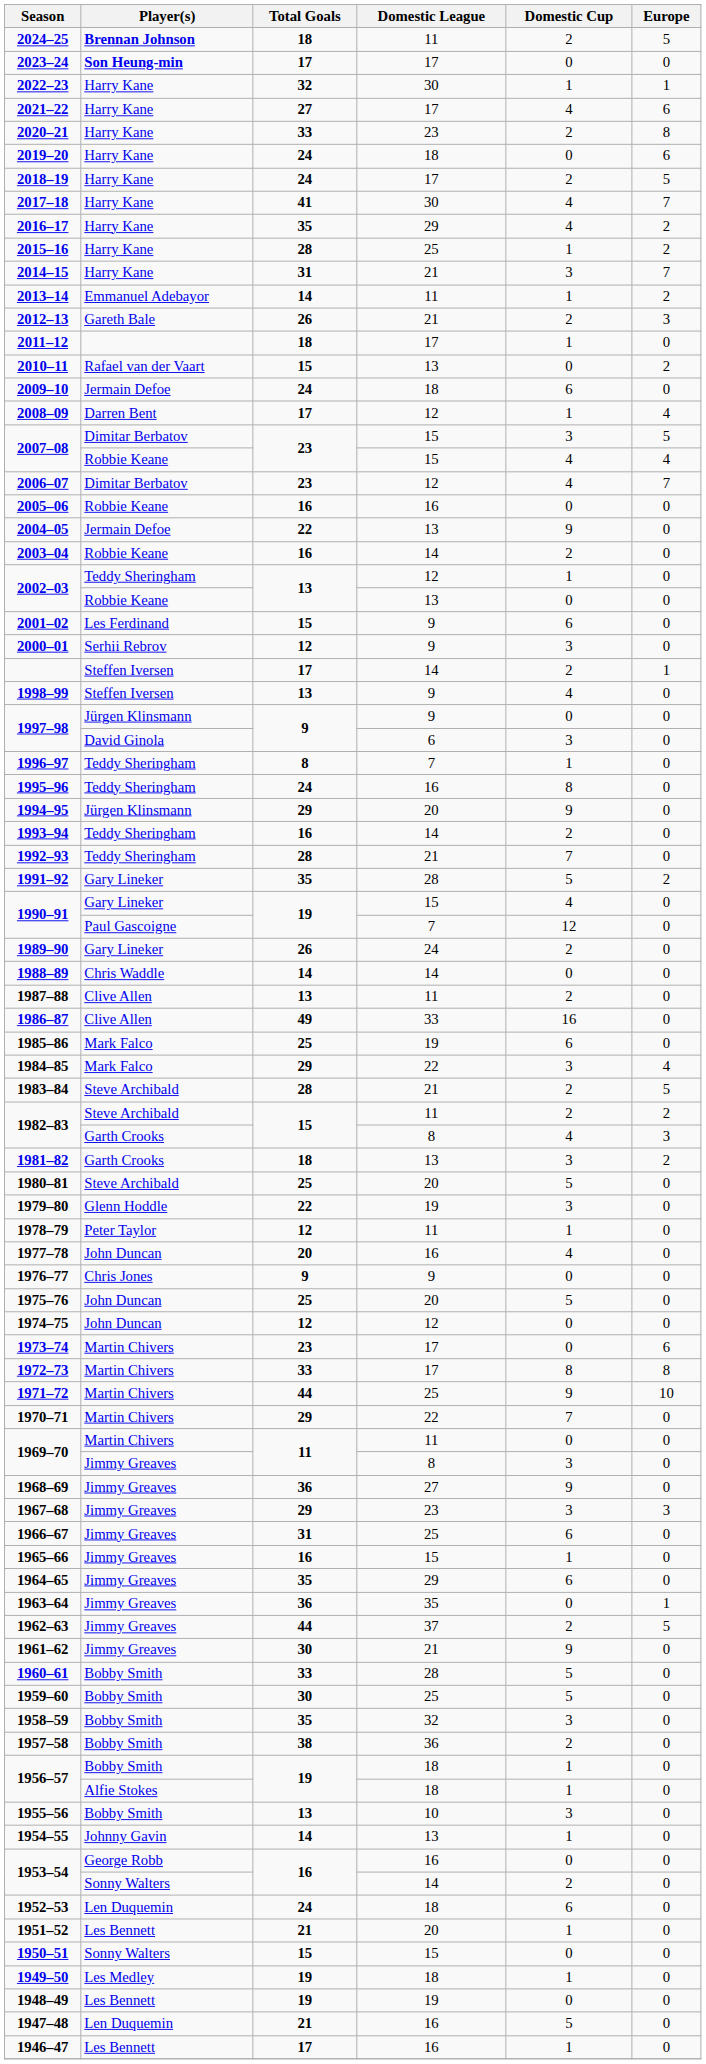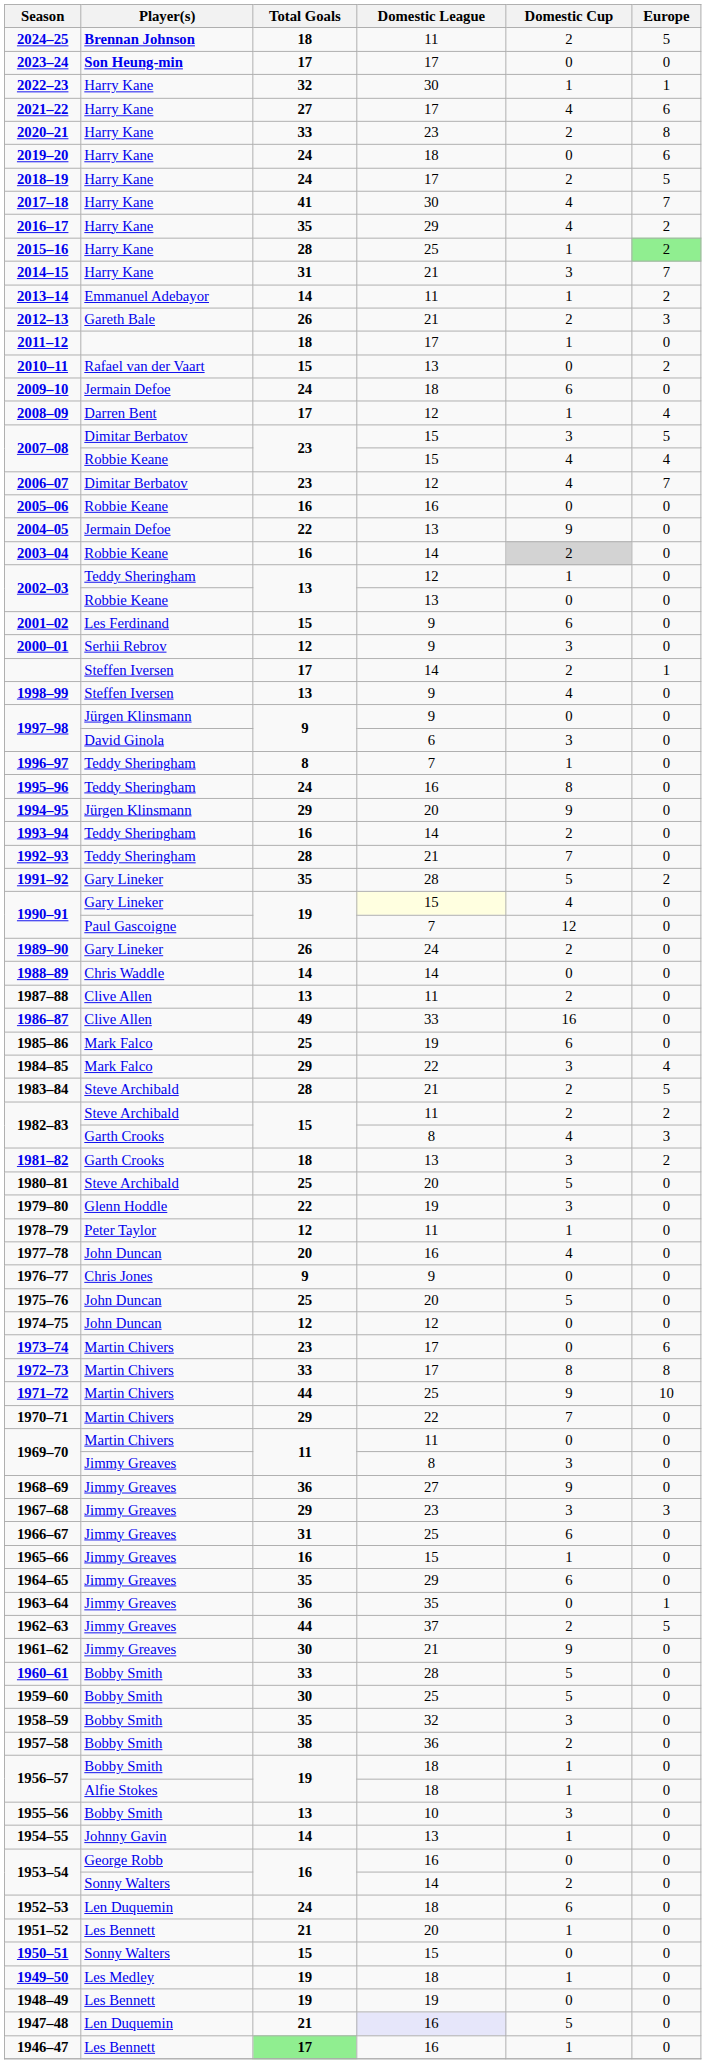(666, 249) no background -> (666, 249) lightgreen background
(569, 553) no background -> (569, 553) lightgrey background
(431, 903) no background -> (431, 903) lightyellow background
(431, 2023) no background -> (431, 2023) lavender background
(305, 2047) no background -> (305, 2047) lightgreen background
